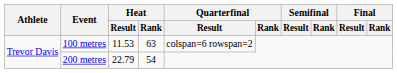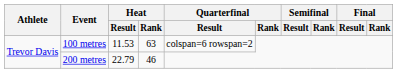(151, 60) 54 -> (151, 60) 46
